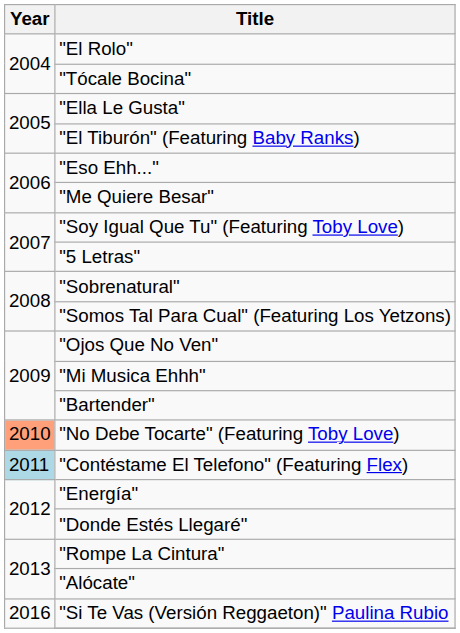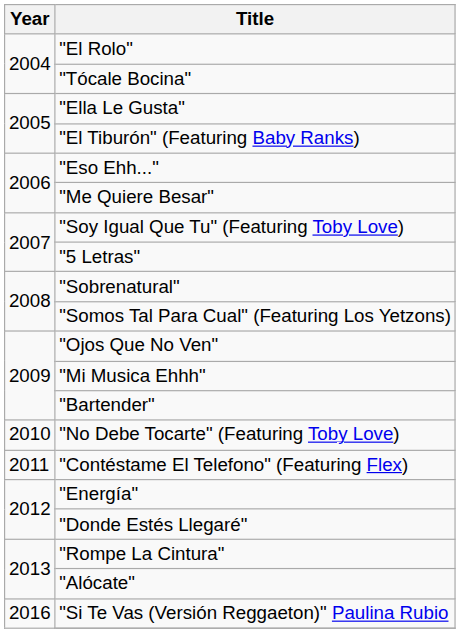(30, 434) lightsalmon background -> (30, 434) no background
(29, 464) lightblue background -> (29, 464) no background
